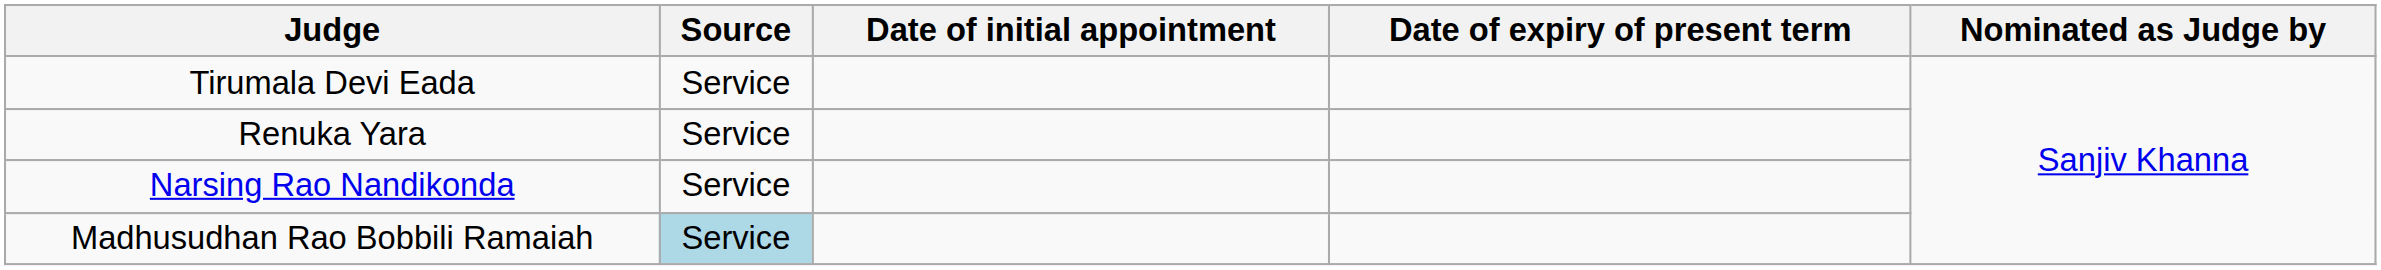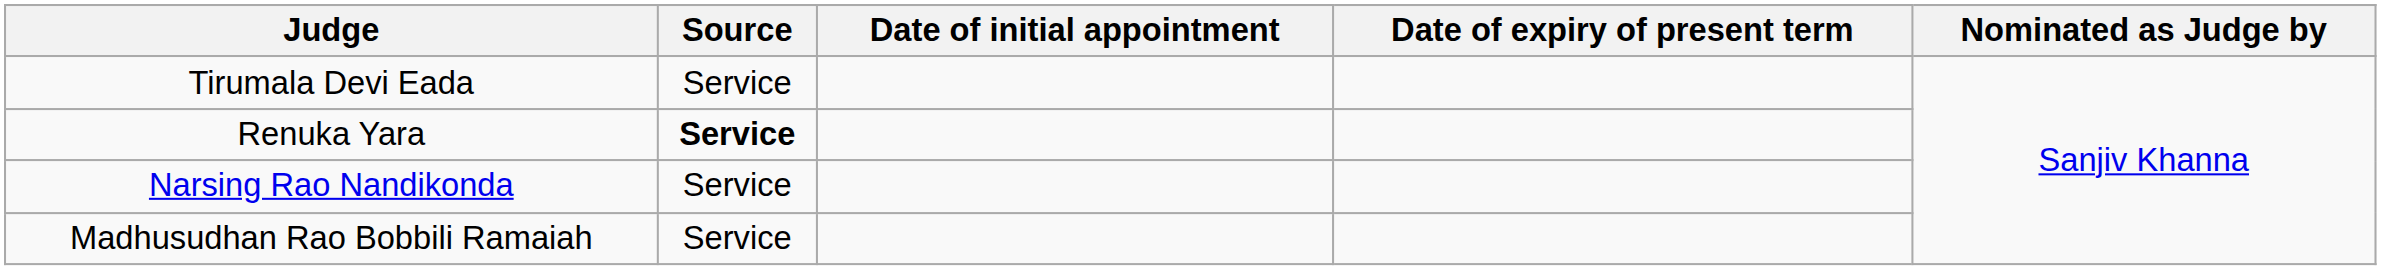(736, 133) normal -> (737, 133) bold
(736, 237) lightblue background -> (737, 237) no background
